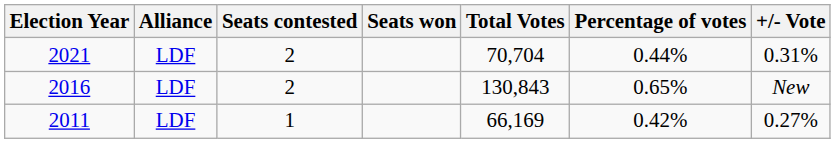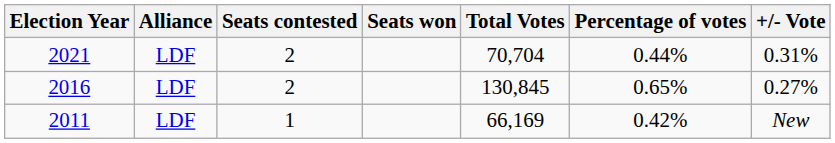(515, 87) 130,843 -> (515, 87) 130,845
(791, 87) New -> (791, 87) 0.27%
(791, 120) 0.27% -> (791, 120) New
